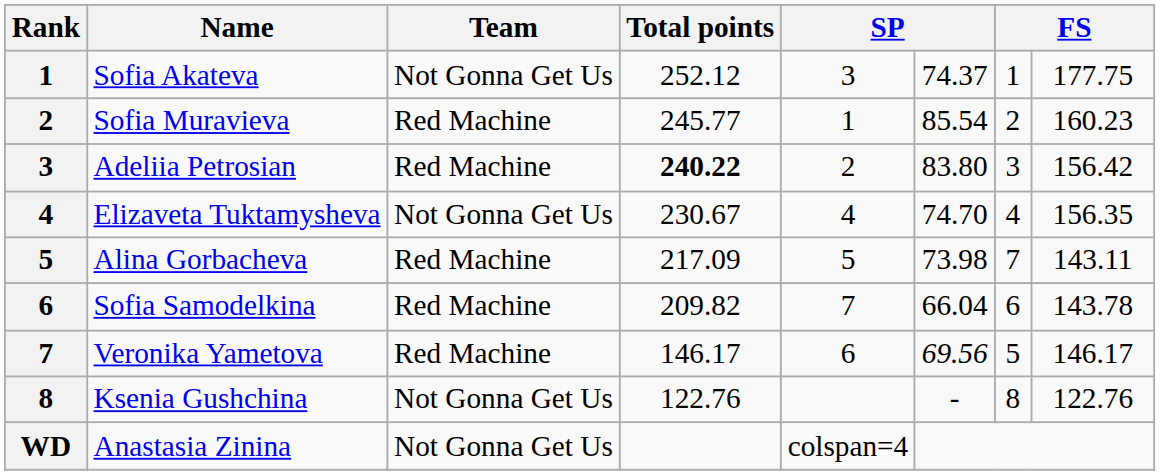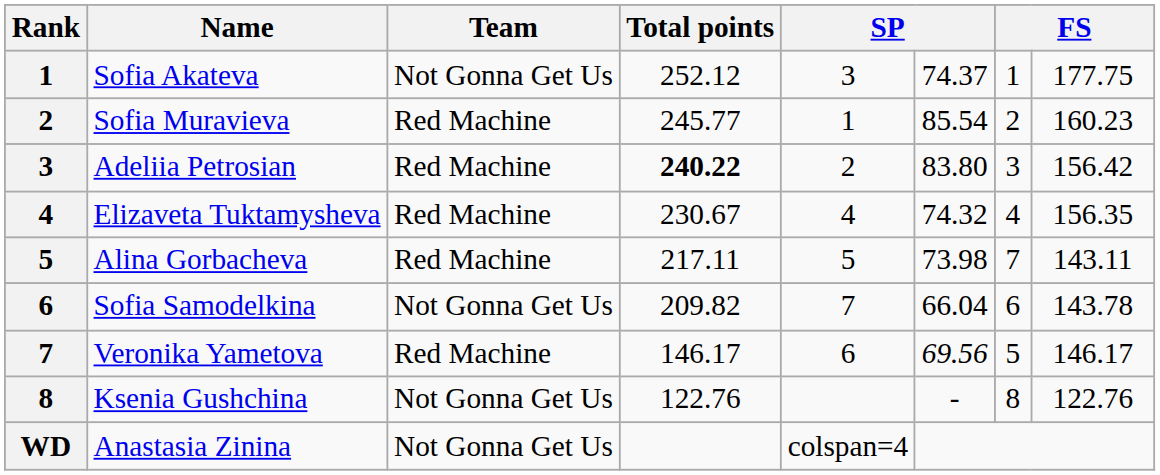(503, 213) Not Gonna Get Us -> (473, 213) Red Machine
(955, 213) 74.70 -> (955, 213) 74.32
(700, 259) 217.09 -> (700, 259) 217.11
(473, 306) Red Machine -> (503, 306) Not Gonna Get Us
